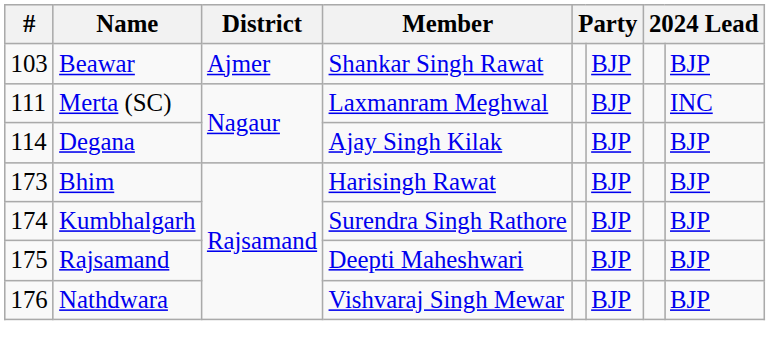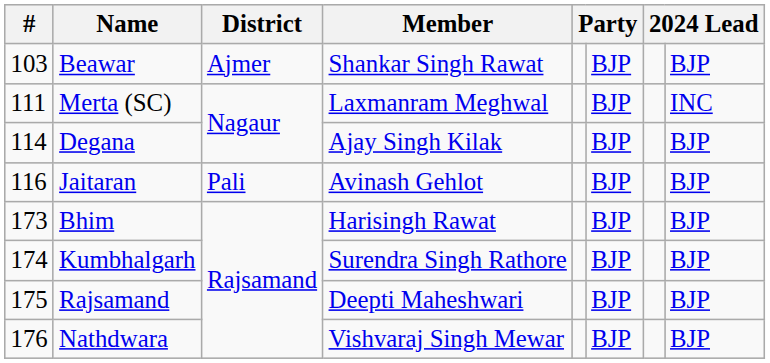+ row: (98, 181)
